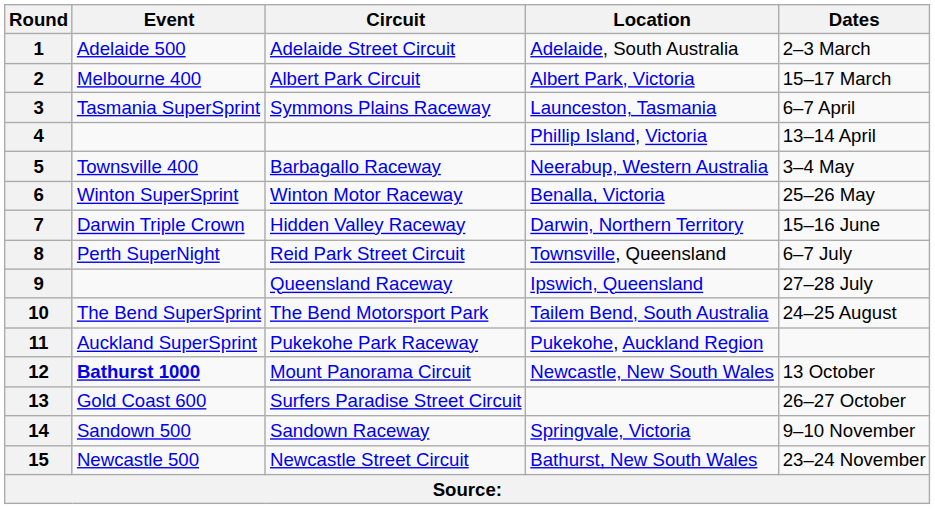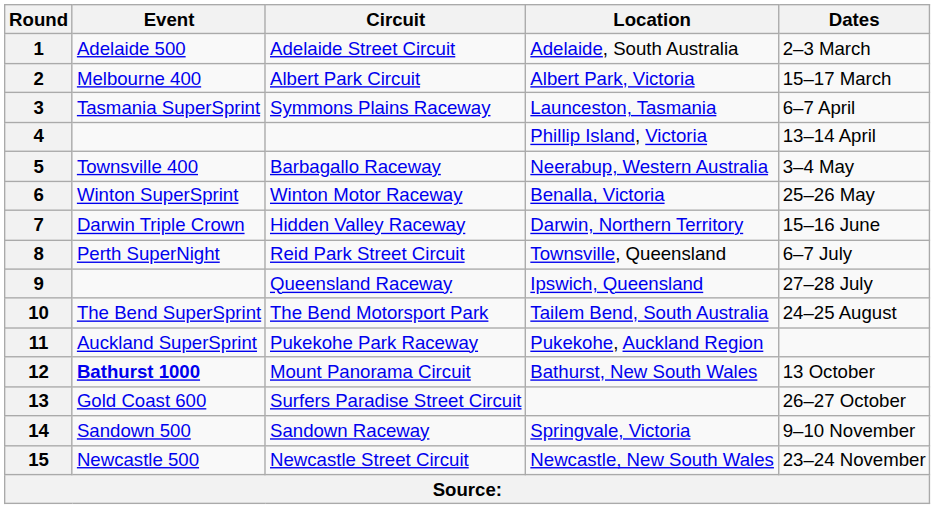(652, 371) Newcastle, New South Wales -> (644, 371) Bathurst, New South Wales
(644, 460) Bathurst, New South Wales -> (652, 460) Newcastle, New South Wales
